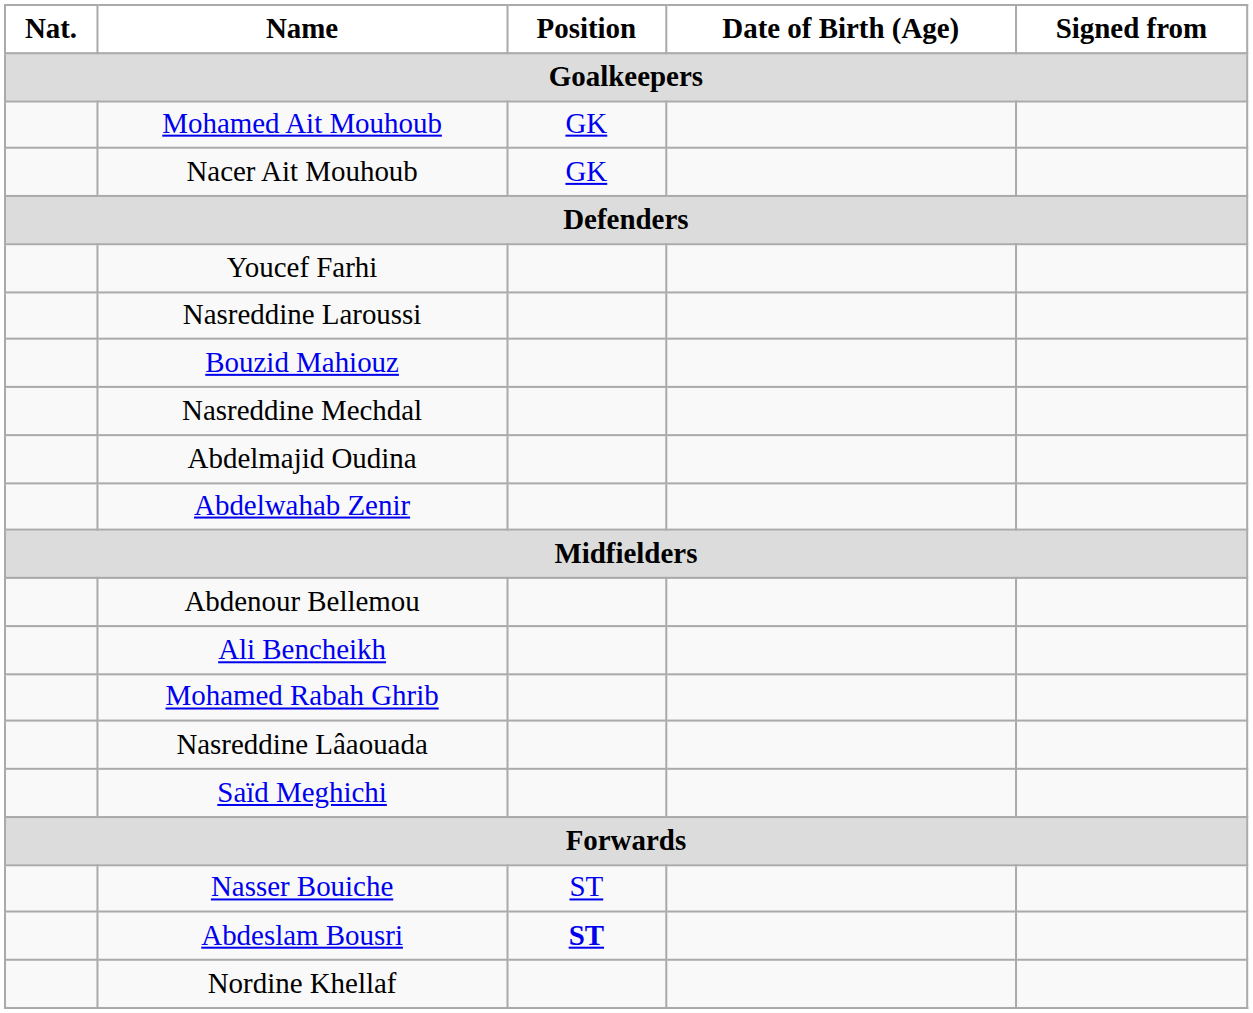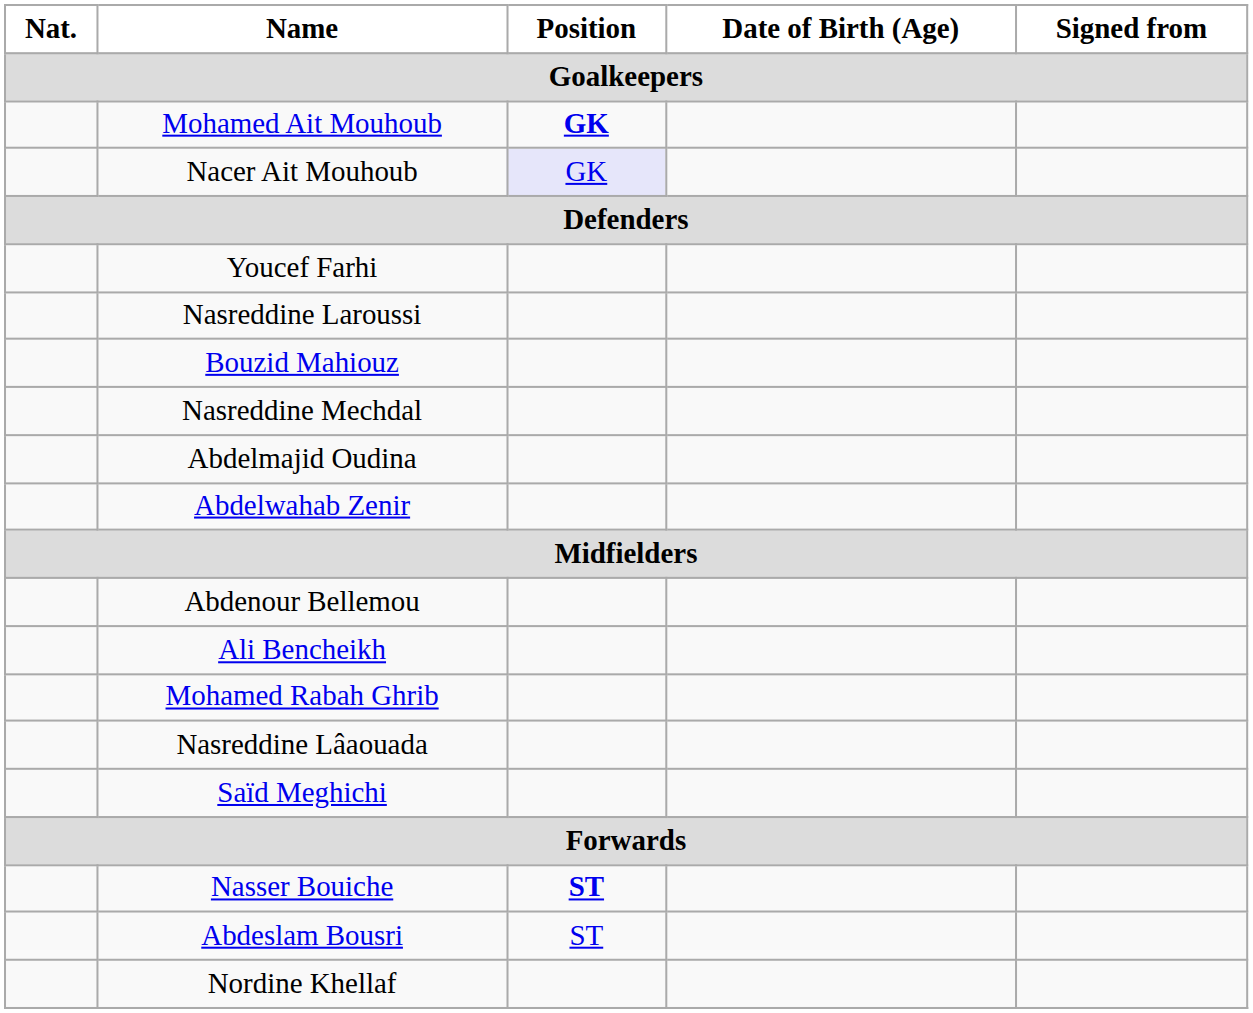(586, 124) normal -> (586, 124) bold
(586, 171) no background -> (586, 171) lavender background
(586, 888) normal -> (586, 888) bold
(586, 935) bold -> (586, 935) normal
